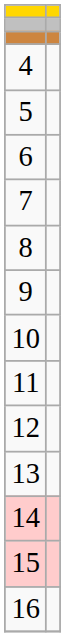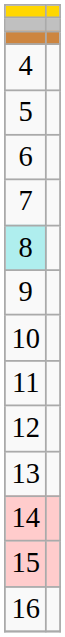(26, 247) no background -> (26, 247) paleturquoise background
